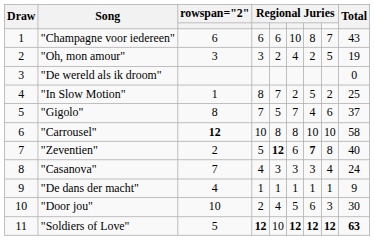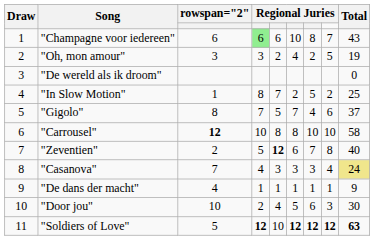(261, 38) no background -> (261, 38) lightgreen background
(313, 150) bold -> (313, 150) normal
(354, 169) no background -> (354, 169) khaki background
